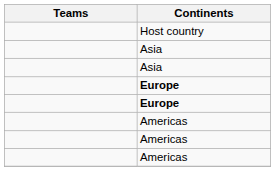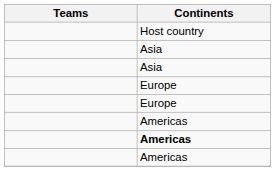(160, 85) bold -> (158, 85) normal
(160, 103) bold -> (158, 103) normal
(164, 139) normal -> (166, 139) bold
